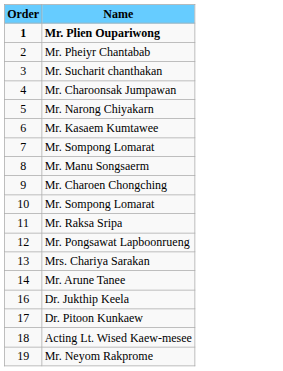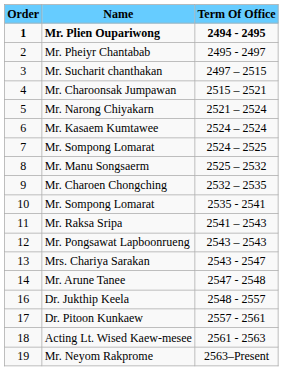+ column: (237, 14)
